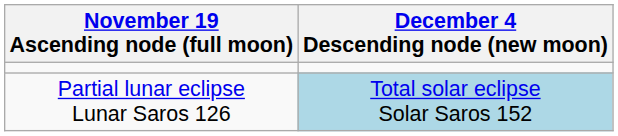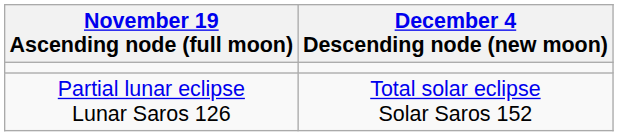(455, 101) lightblue background -> (455, 101) no background
